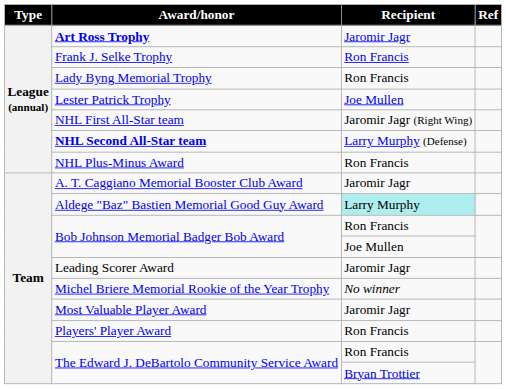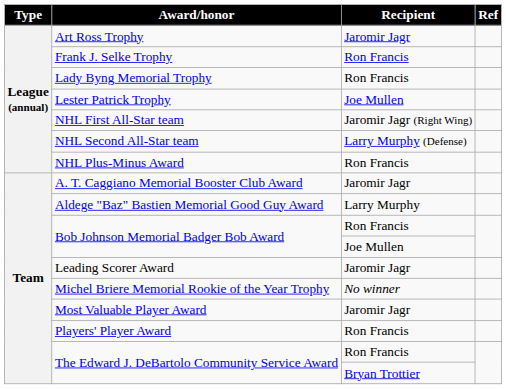(102, 36) bold -> (99, 36) normal
(131, 141) bold -> (127, 141) normal
(382, 204) paleturquoise background -> (382, 204) no background
